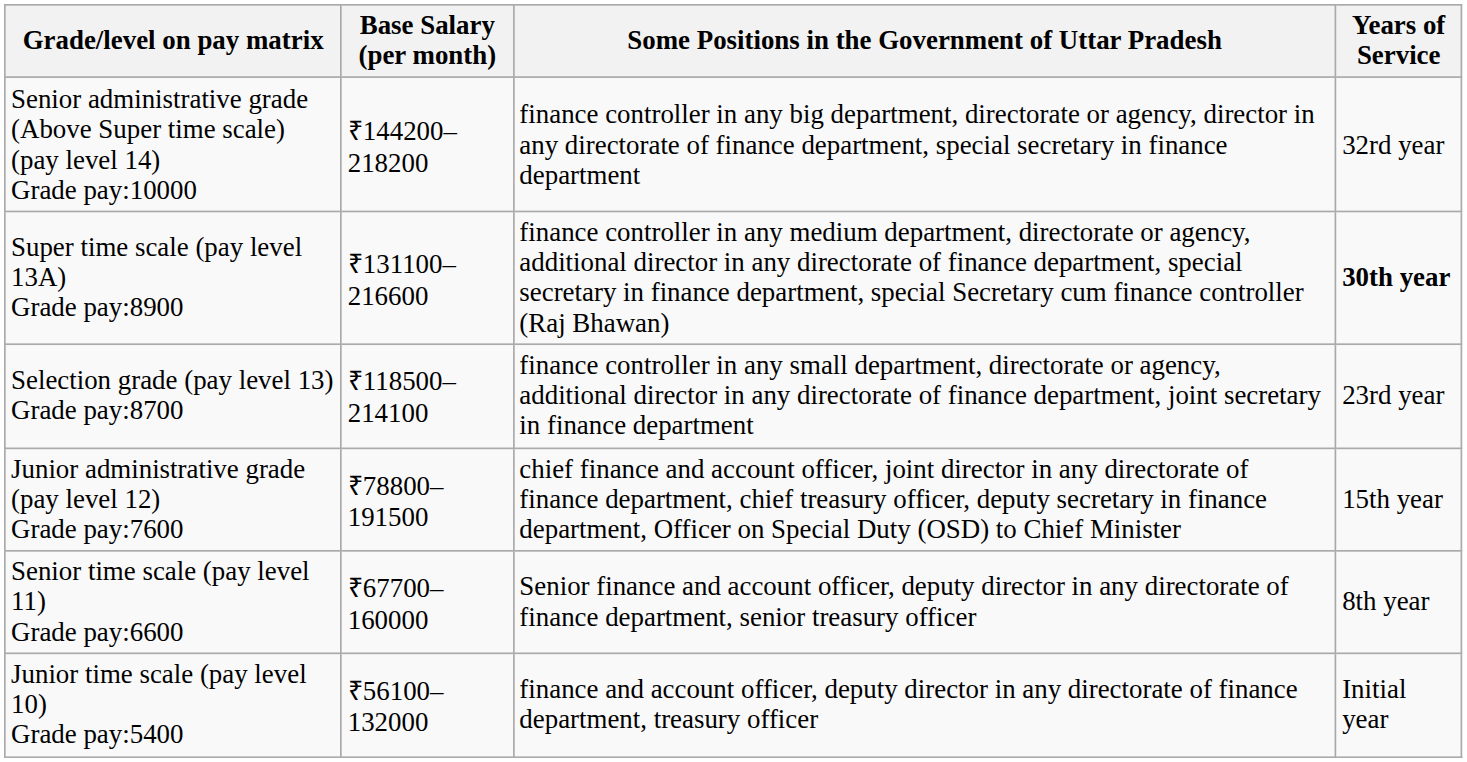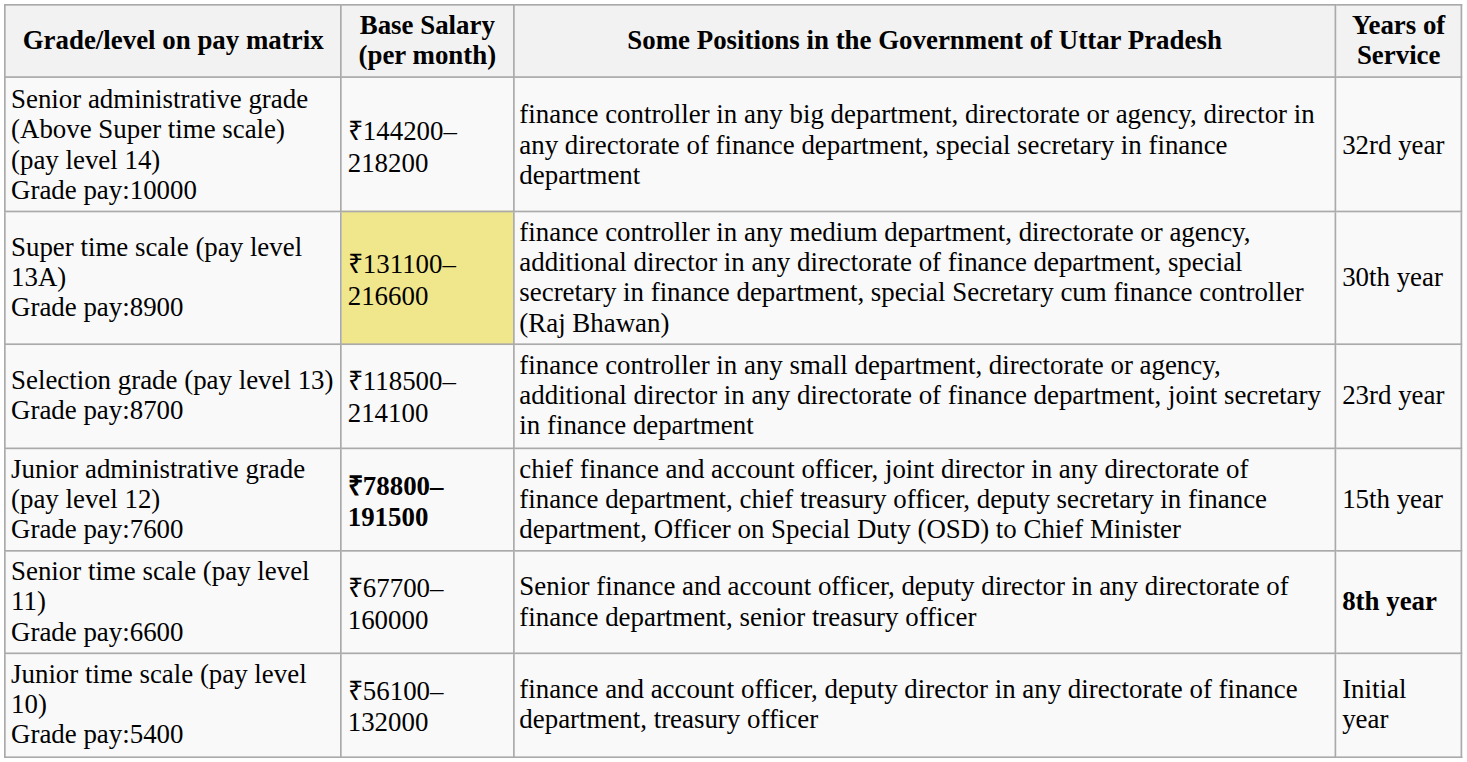(402, 279) no background -> (402, 279) khaki background
(1396, 277) bold -> (1393, 277) normal
(396, 501) normal -> (396, 501) bold
(1386, 601) normal -> (1390, 601) bold
